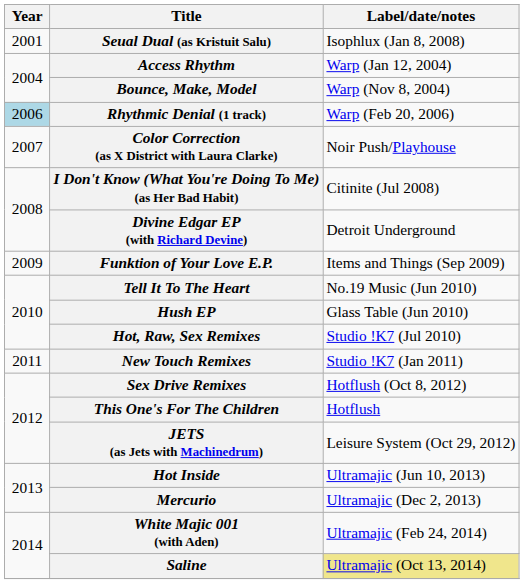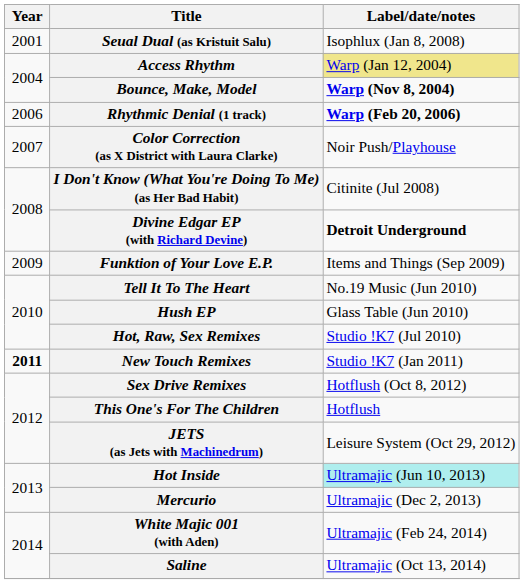(389, 65) no background -> (389, 65) khaki background
(388, 89) normal -> (390, 89) bold
(27, 114) lightblue background -> (27, 114) no background
(390, 114) normal -> (393, 114) bold
(391, 230) normal -> (396, 230) bold
(27, 360) normal -> (27, 360) bold
(406, 475) no background -> (406, 475) paleturquoise background
(406, 565) khaki background -> (406, 565) no background
